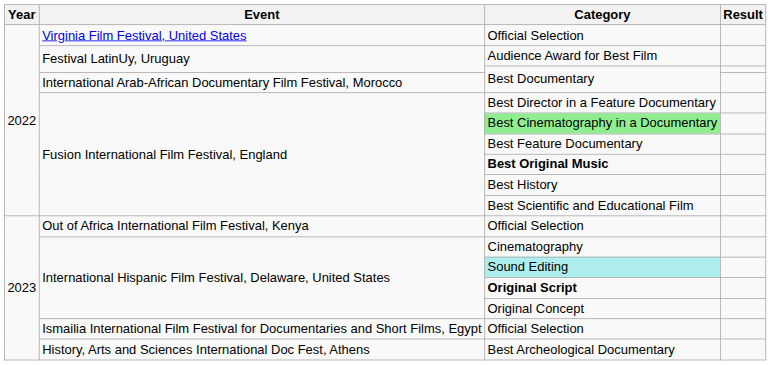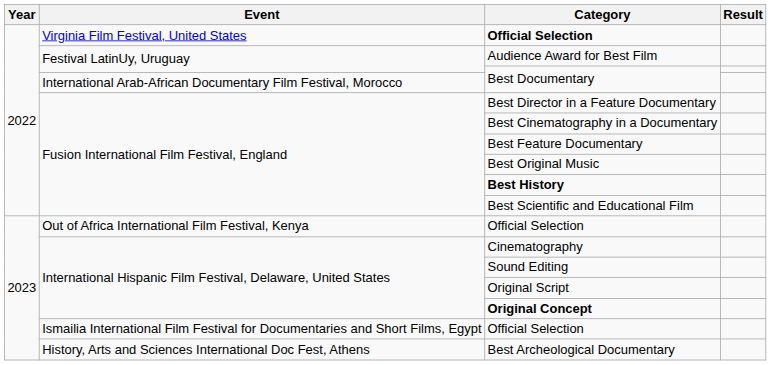(536, 35) normal -> (540, 35) bold
(602, 123) lightgreen background -> (602, 123) no background
(548, 164) bold -> (543, 164) normal
(522, 185) normal -> (526, 185) bold
(528, 267) paleturquoise background -> (528, 267) no background
(532, 287) bold -> (528, 287) normal
(536, 308) normal -> (540, 308) bold
